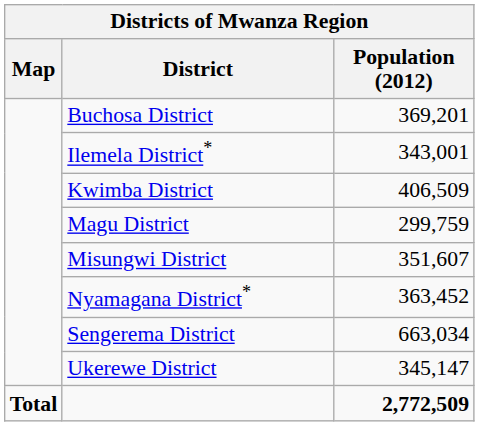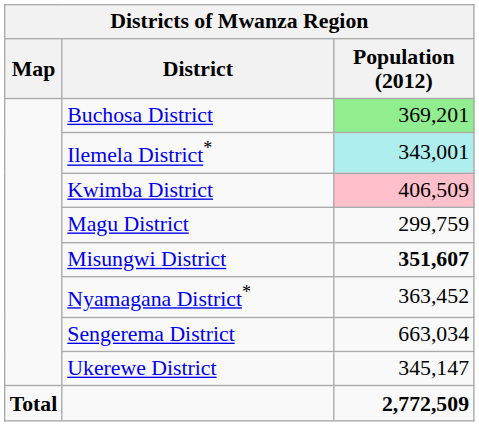(434, 115) no background -> (434, 115) lightgreen background
(434, 152) no background -> (434, 152) paleturquoise background
(434, 190) no background -> (434, 190) pink background
(434, 259) normal -> (434, 259) bold
